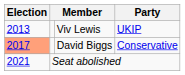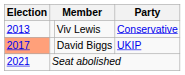(129, 29) UKIP -> (147, 29) Conservative
(147, 45) Conservative -> (129, 45) UKIP
